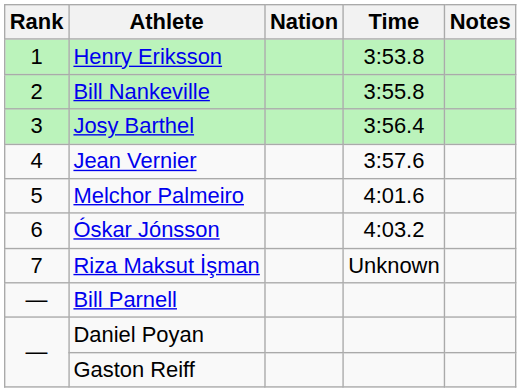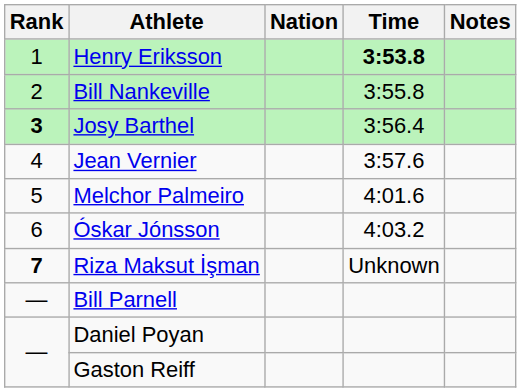(394, 56) normal -> (394, 56) bold
(37, 126) normal -> (37, 126) bold
(37, 265) normal -> (37, 265) bold
